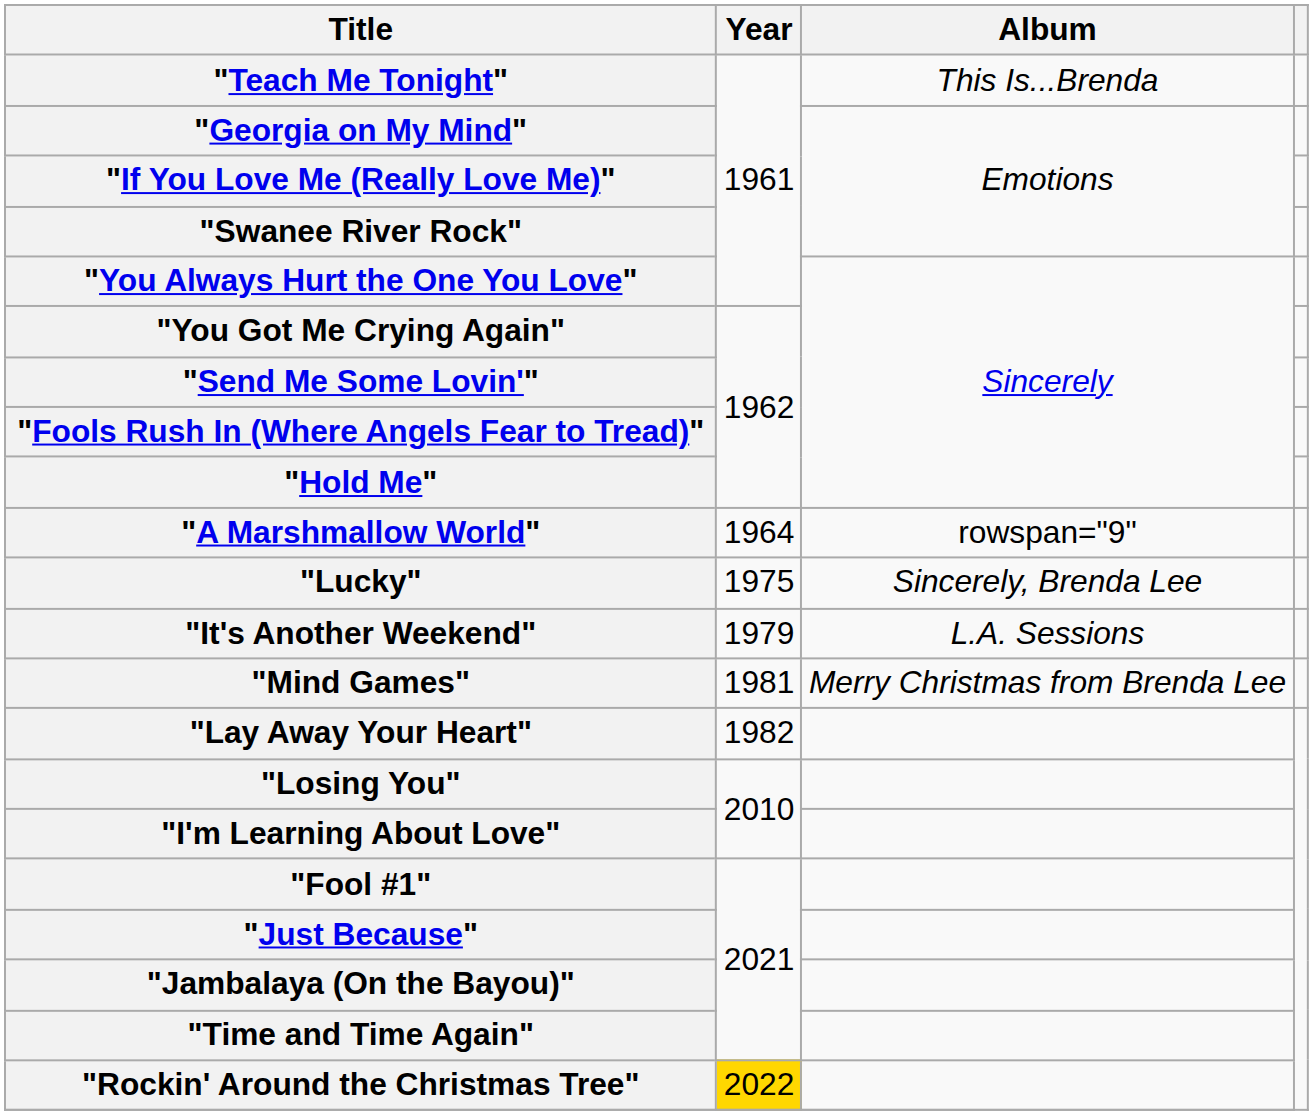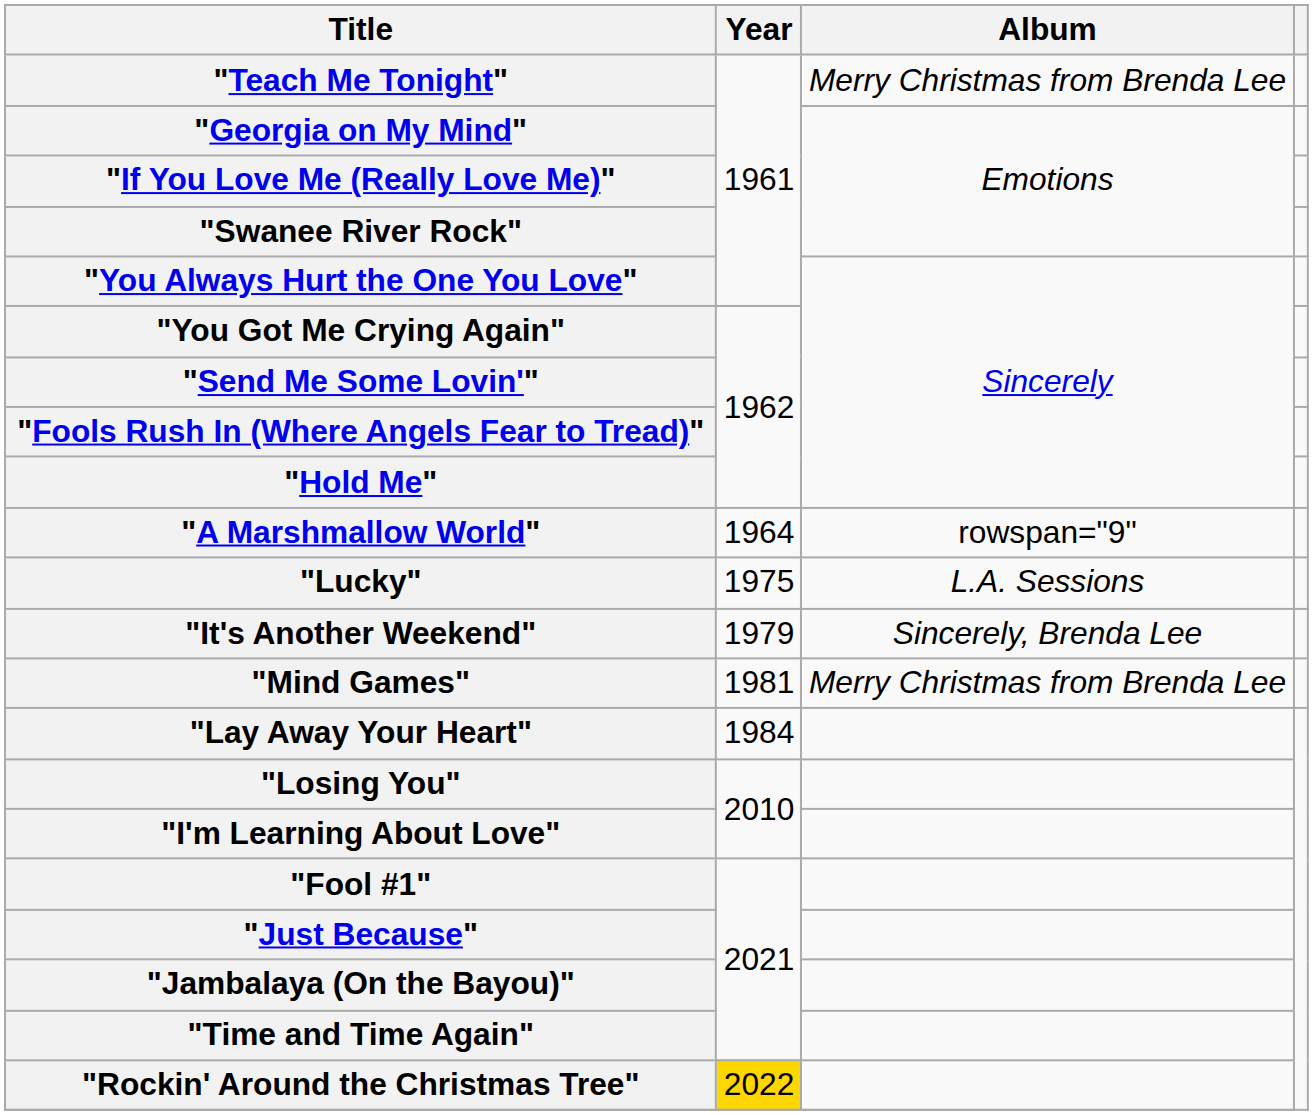(1047, 79) This Is...Brenda -> (1047, 79) Merry Christmas from Brenda Lee
(1047, 582) Sincerely, Brenda Lee -> (1047, 582) L.A. Sessions
(1047, 632) L.A. Sessions -> (1047, 632) Sincerely, Brenda Lee
(759, 733) 1982 -> (759, 733) 1984
